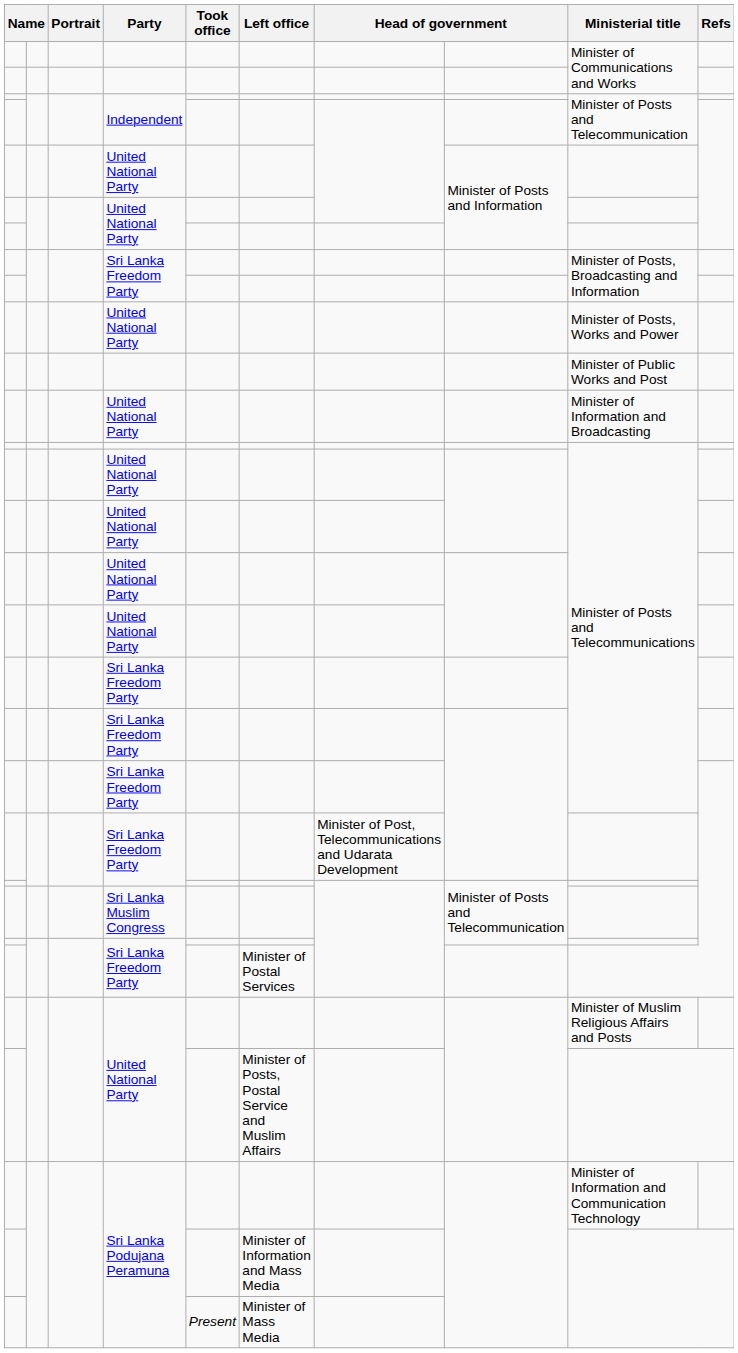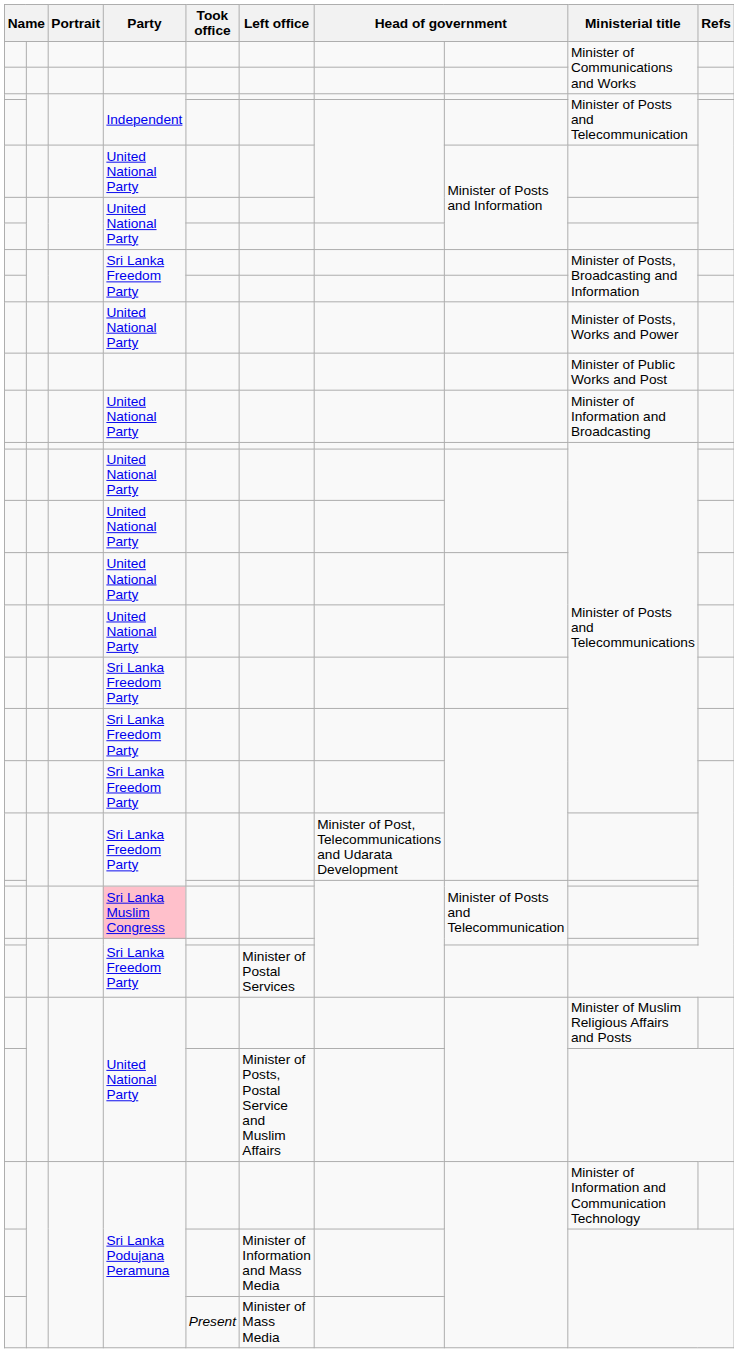(136, 913) no background -> (136, 913) pink background
